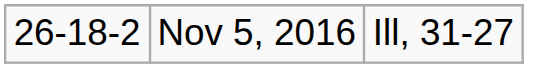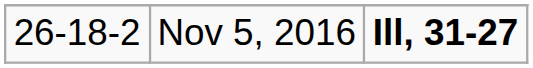(443, 33) normal -> (445, 33) bold
